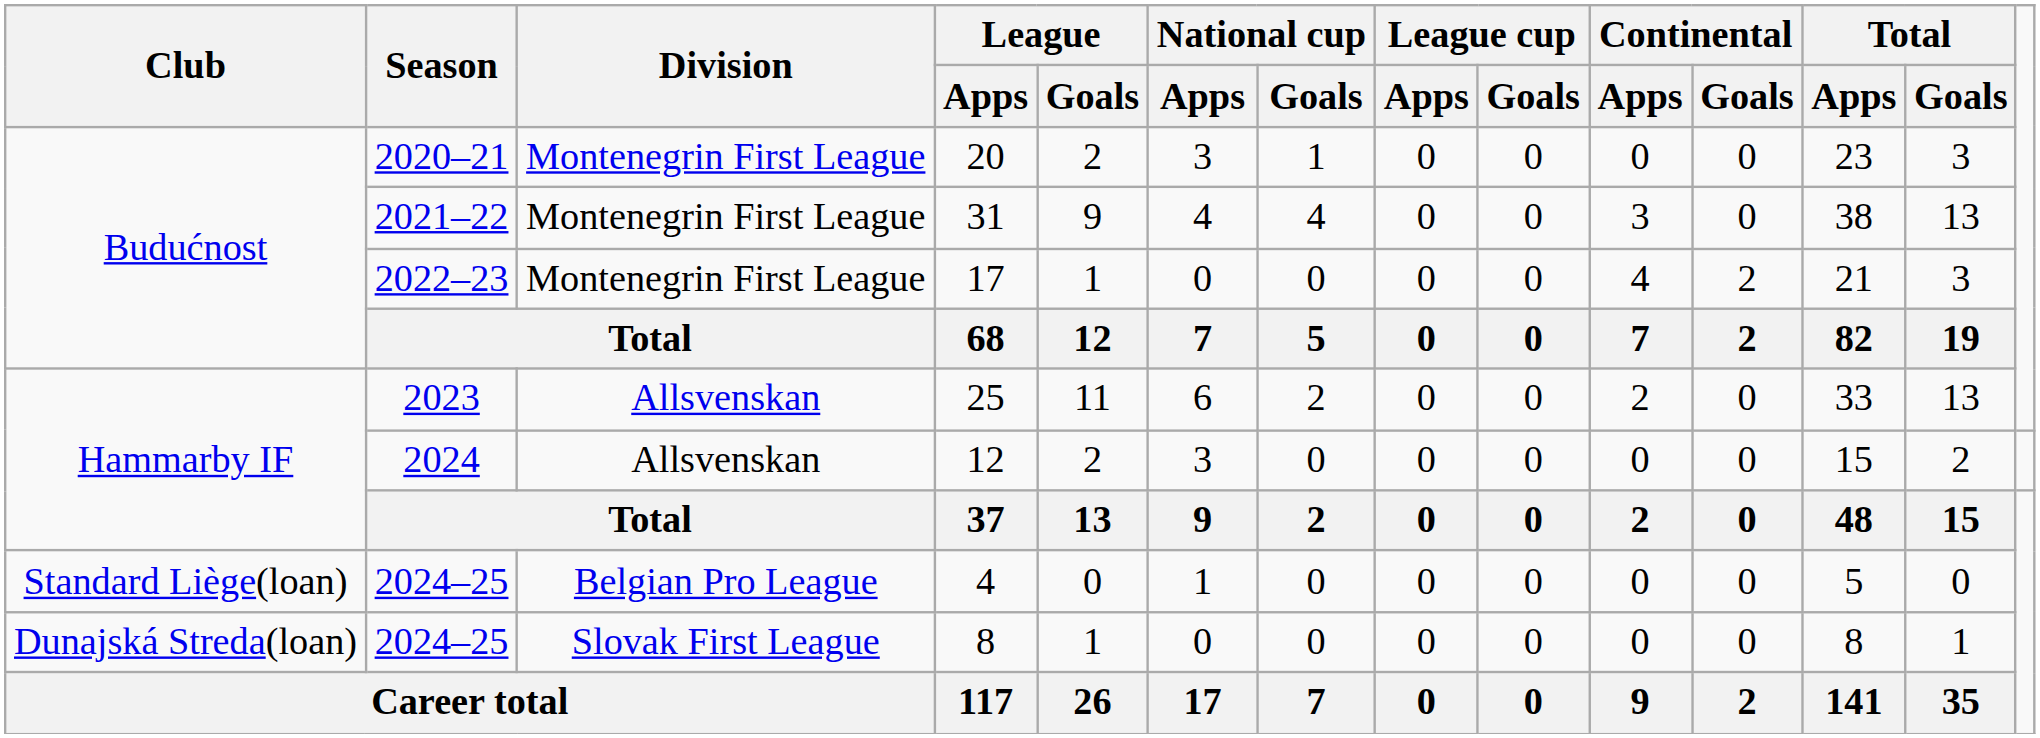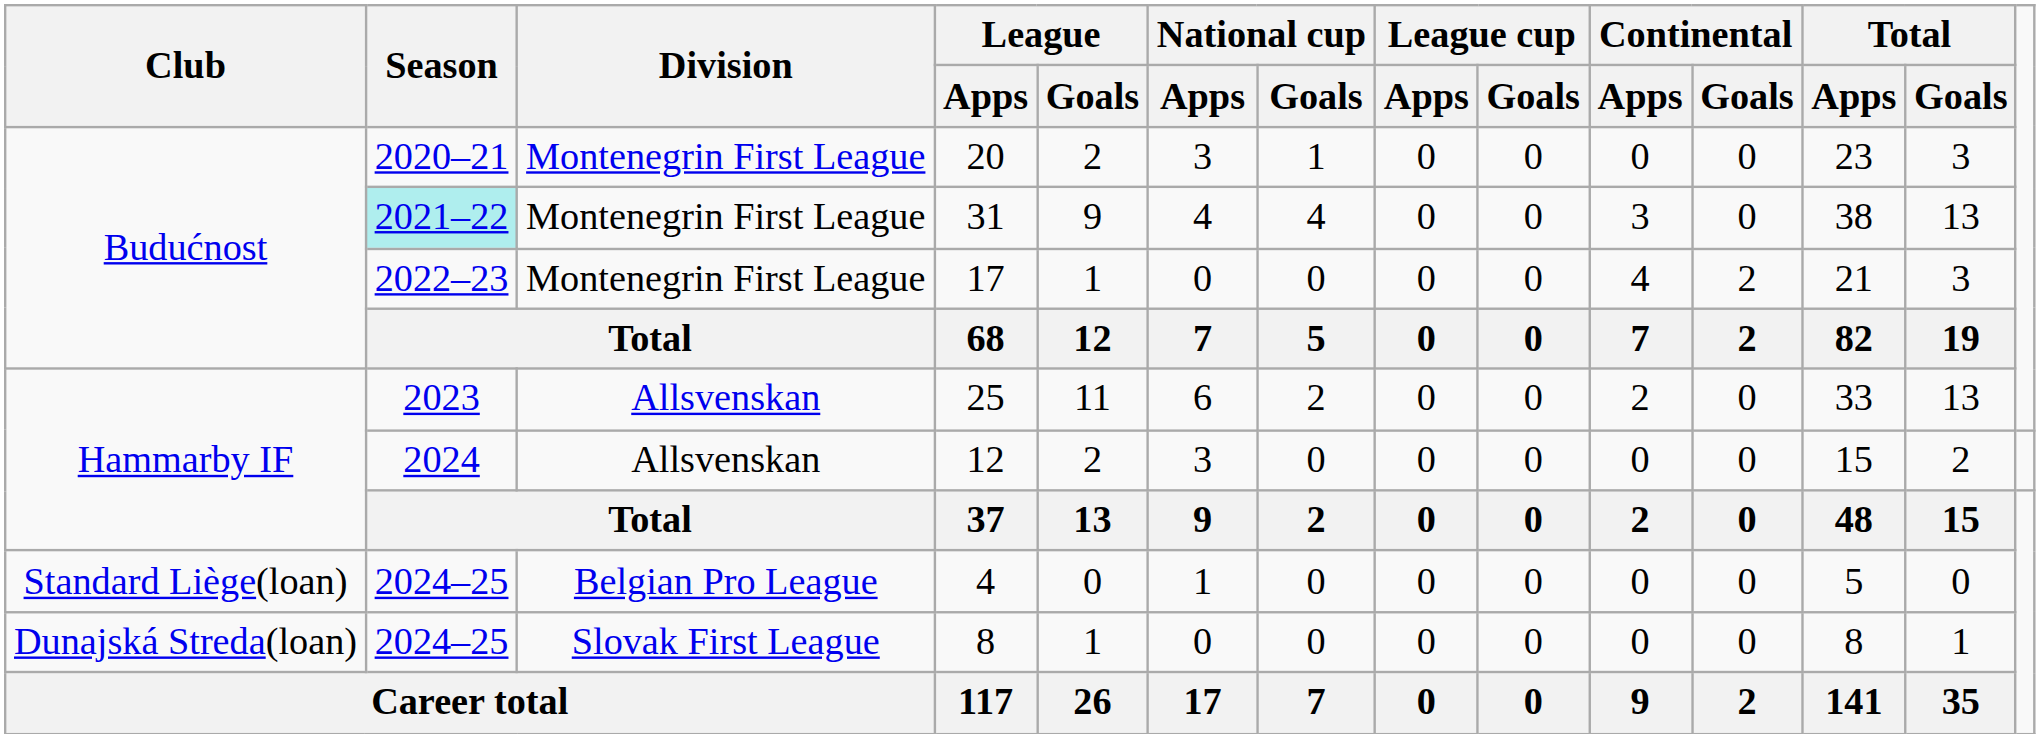(442, 216) no background -> (442, 216) paleturquoise background
